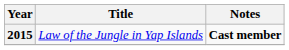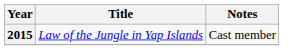(245, 34) bold -> (242, 34) normal
